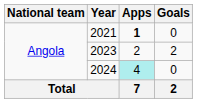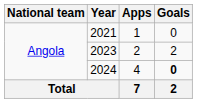(137, 32) bold -> (137, 32) normal
(137, 70) paleturquoise background -> (137, 70) no background
(174, 70) normal -> (174, 70) bold
